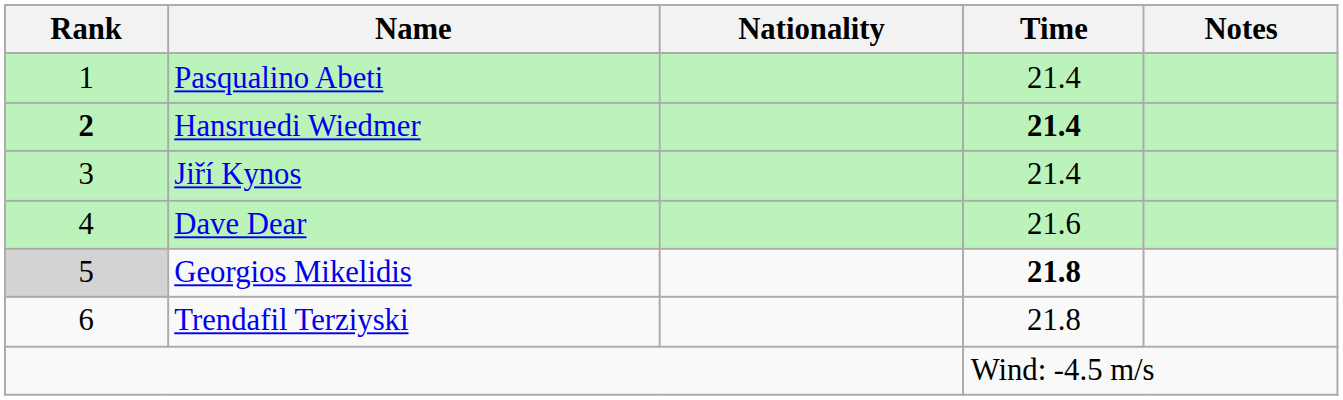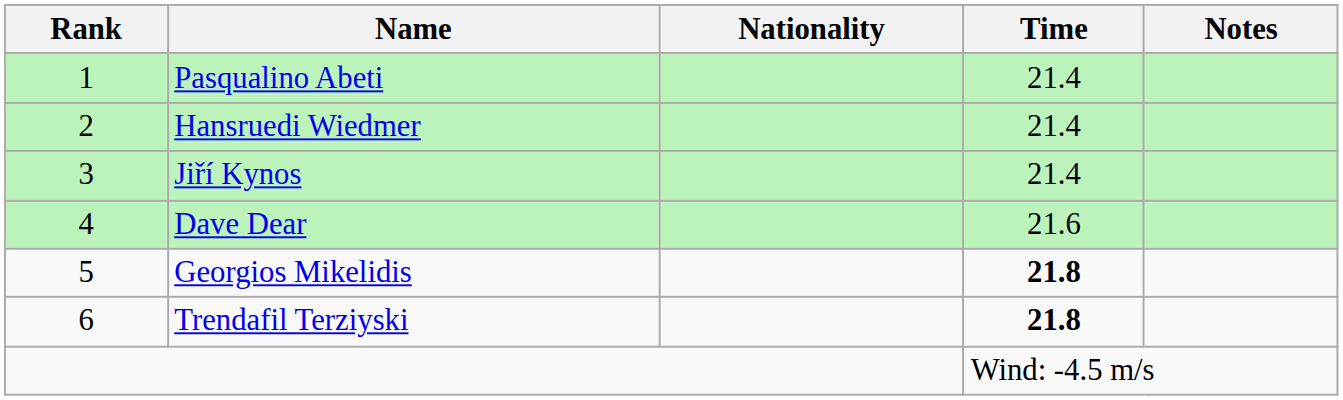(86, 126) bold -> (86, 126) normal
(1054, 126) bold -> (1054, 126) normal
(86, 272) lightgrey background -> (86, 272) no background
(1054, 321) normal -> (1054, 321) bold
